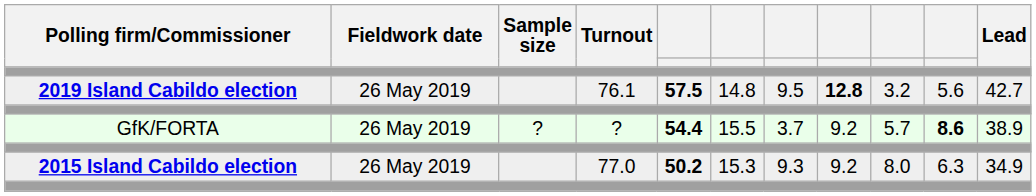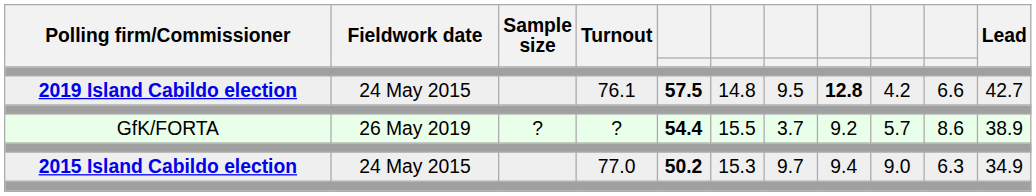(415, 90) 26 May 2019 -> (415, 90) 24 May 2015
(897, 90) 3.2 -> (897, 90) 4.2
(951, 90) 5.6 -> (951, 90) 6.6
(951, 128) bold -> (951, 128) normal
(415, 167) 26 May 2019 -> (415, 167) 24 May 2015
(790, 167) 9.3 -> (790, 167) 9.7
(844, 167) 9.2 -> (844, 167) 9.4
(897, 167) 8.0 -> (897, 167) 9.0
